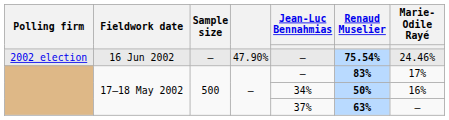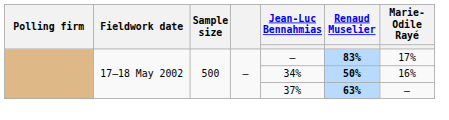- row: (49, 57)
